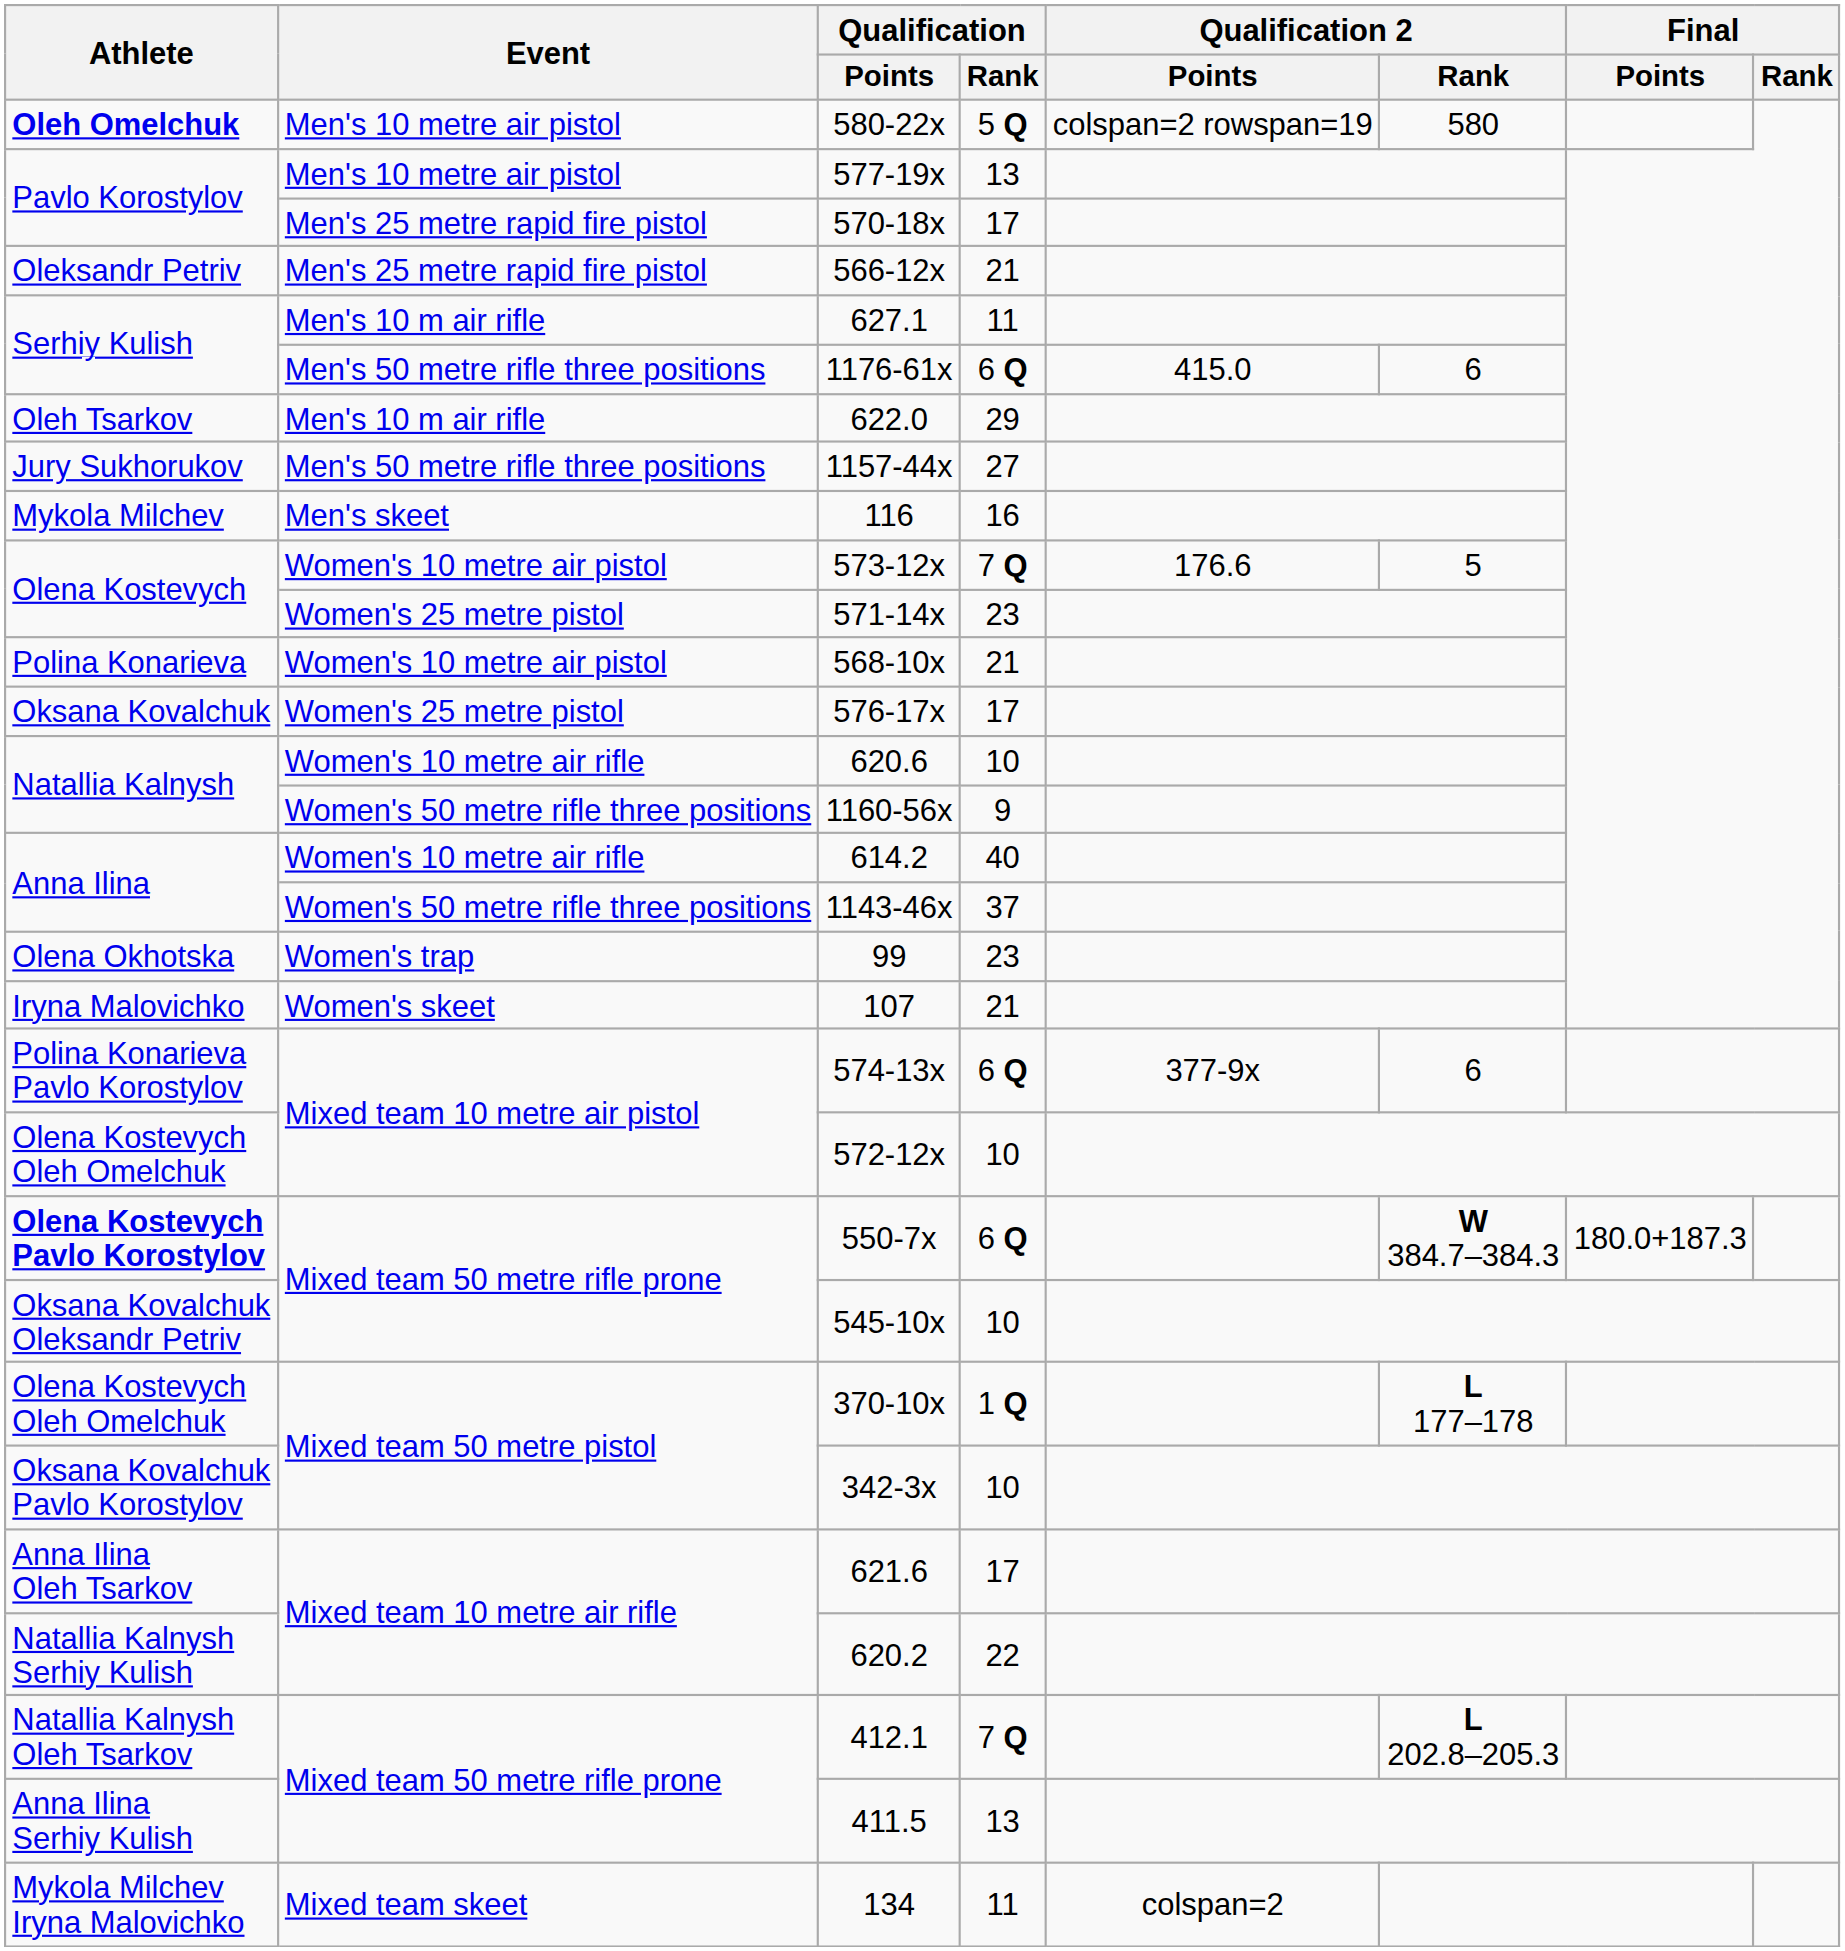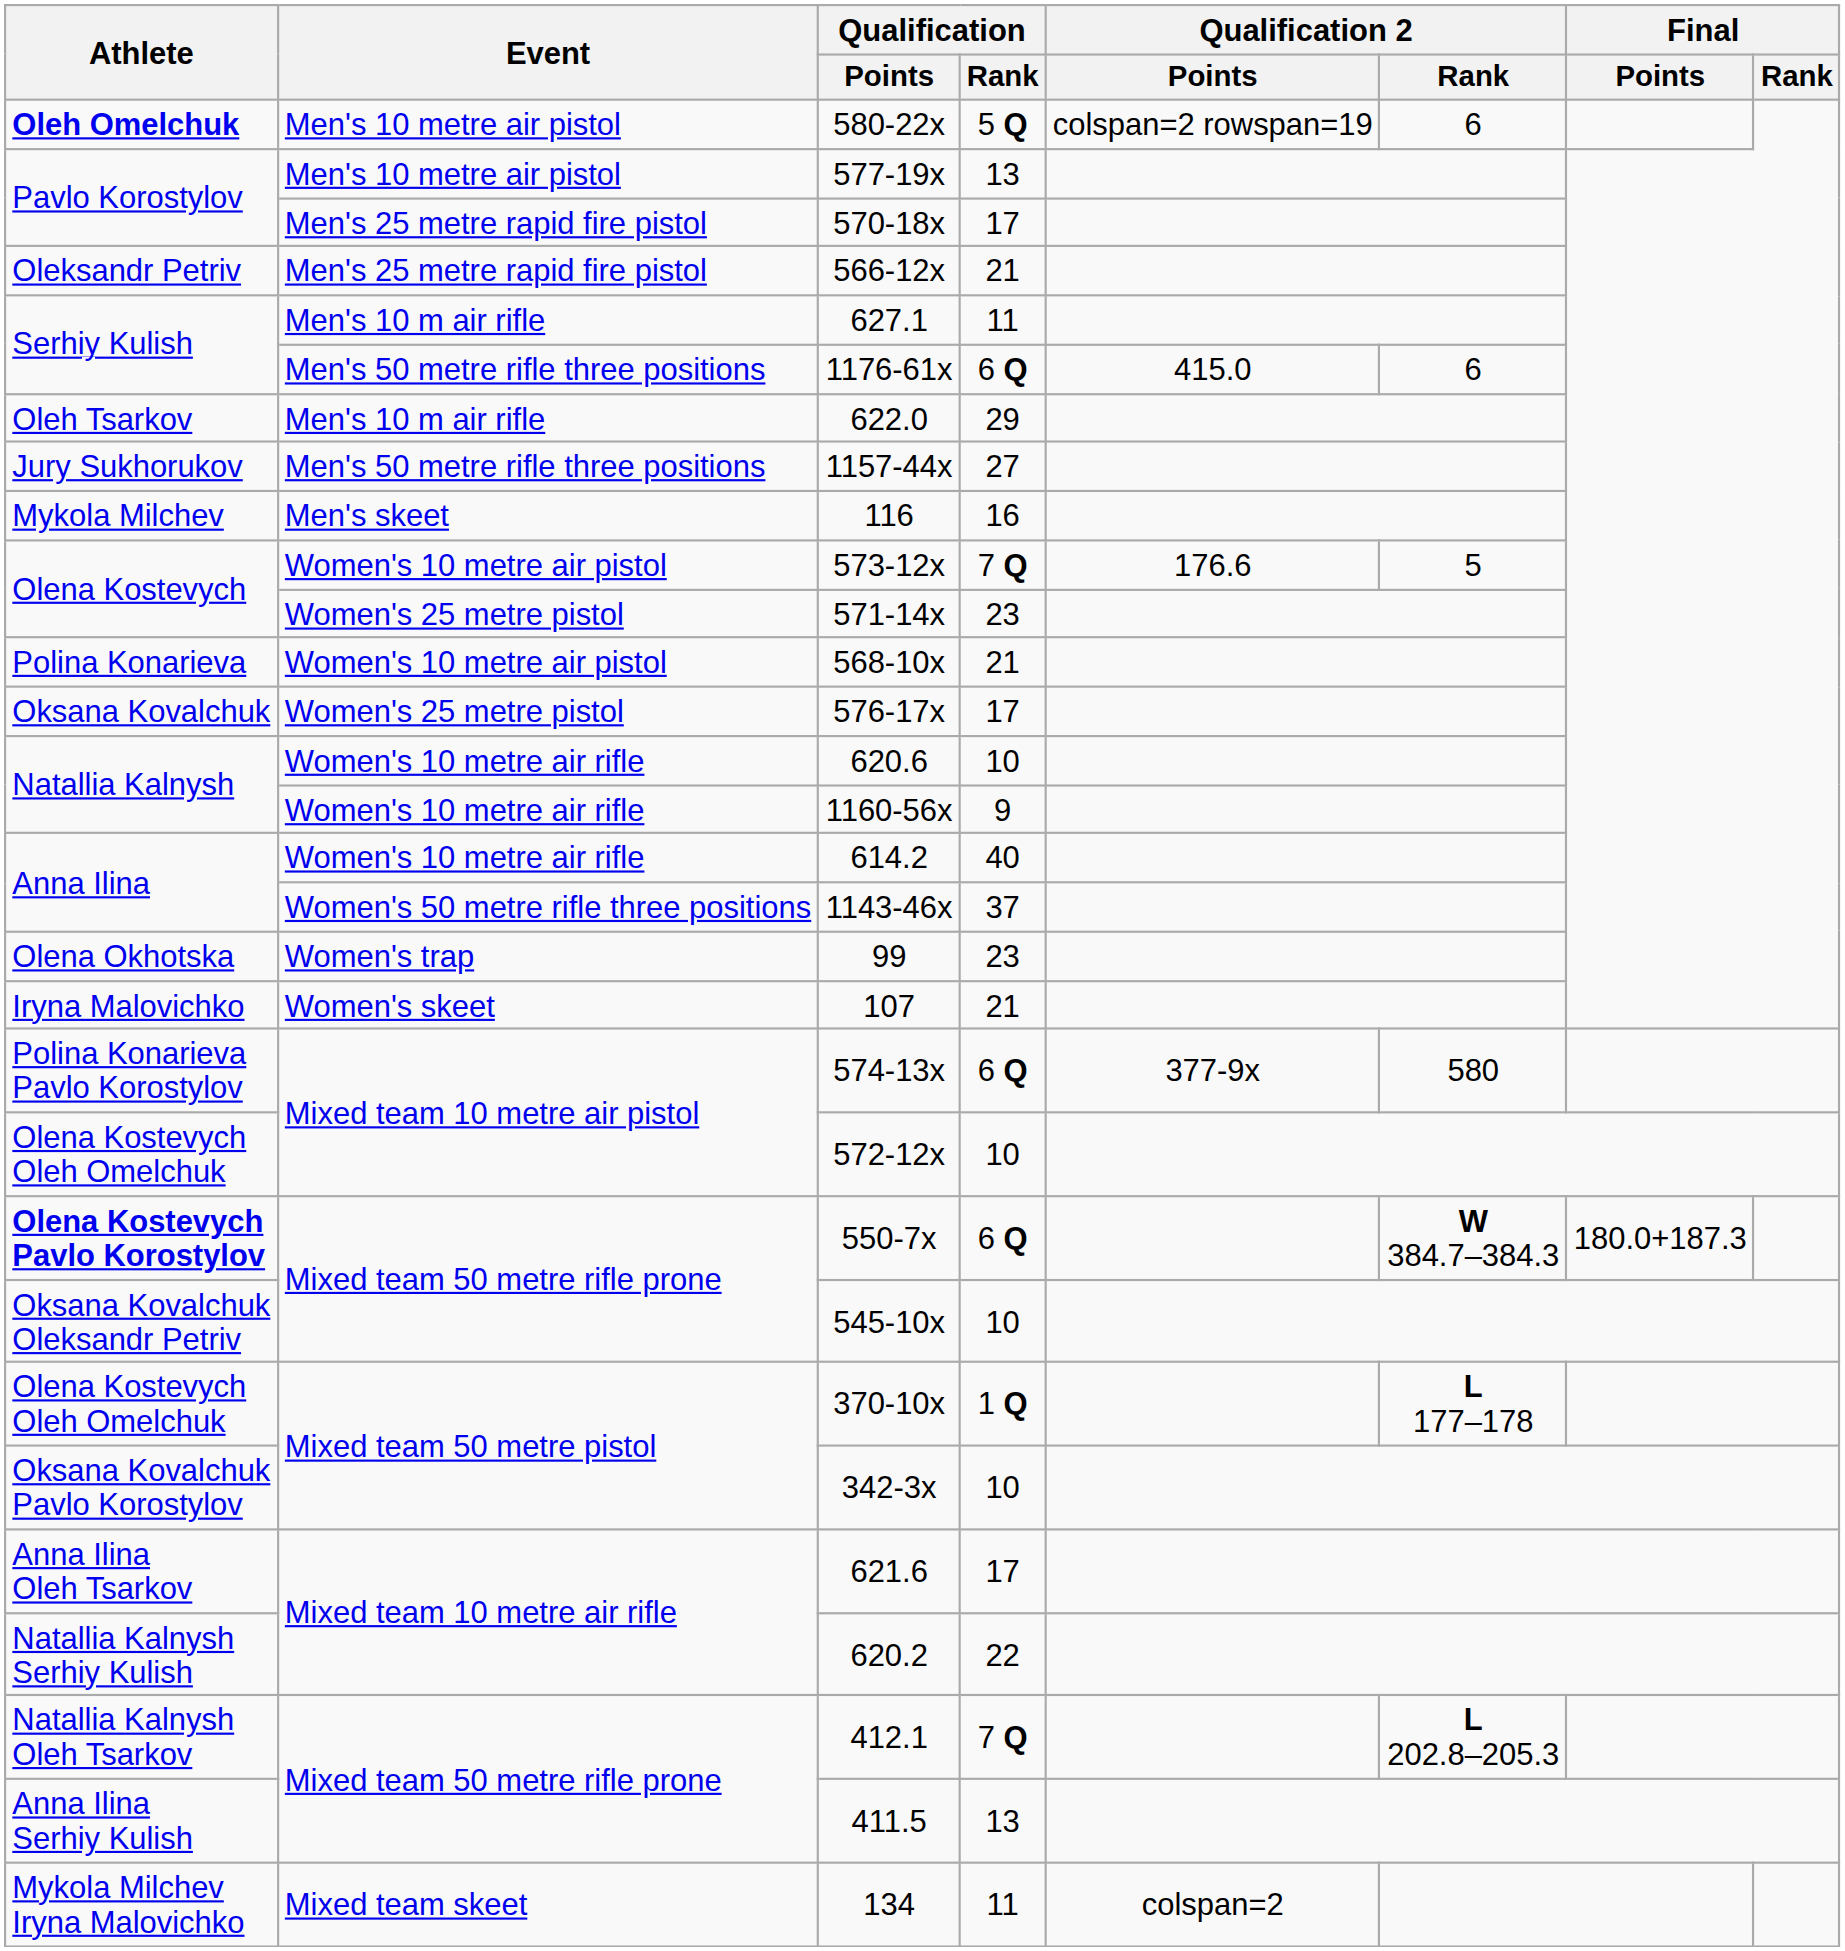(1473, 125) 580 -> (1473, 125) 6
(548, 810) Women's 50 metre rifle three positions -> (465, 810) Women's 10 metre air rifle
(1473, 1072) 6 -> (1473, 1072) 580
